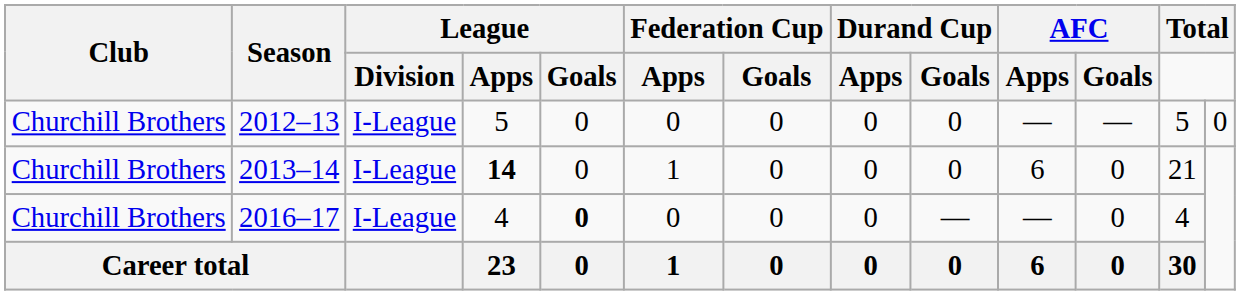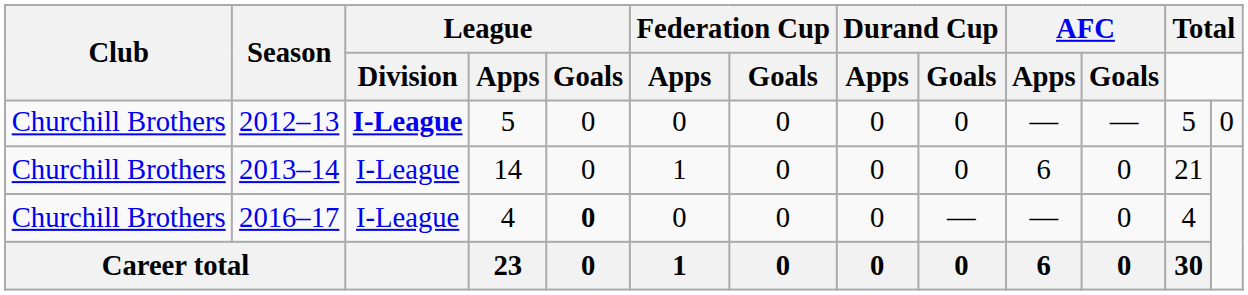(404, 123) normal -> (408, 123) bold
(501, 170) bold -> (508, 170) normal
